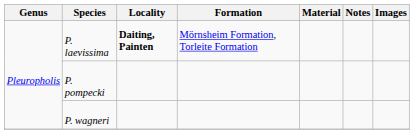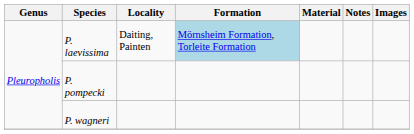(137, 40) bold -> (136, 40) normal
(228, 40) no background -> (226, 40) lightblue background
